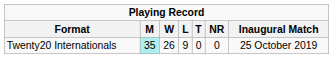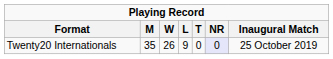(150, 45) paleturquoise background -> (150, 45) no background
(217, 45) no background -> (217, 45) lavender background
